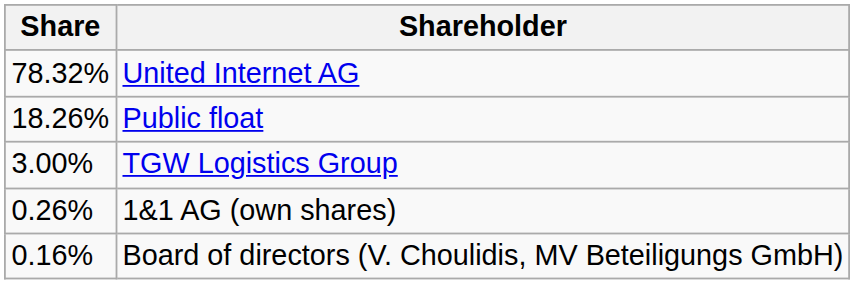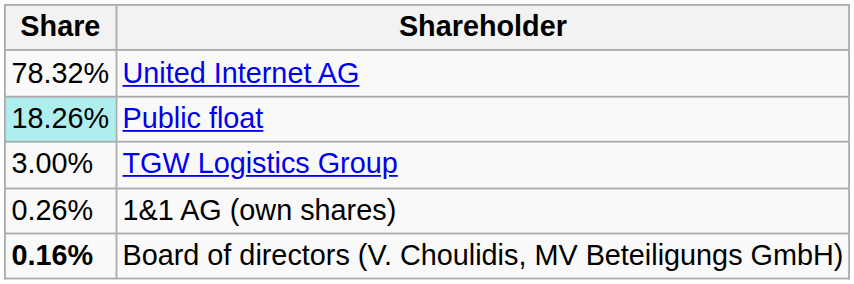(60, 118) no background -> (60, 118) paleturquoise background
(52, 255) normal -> (52, 255) bold
